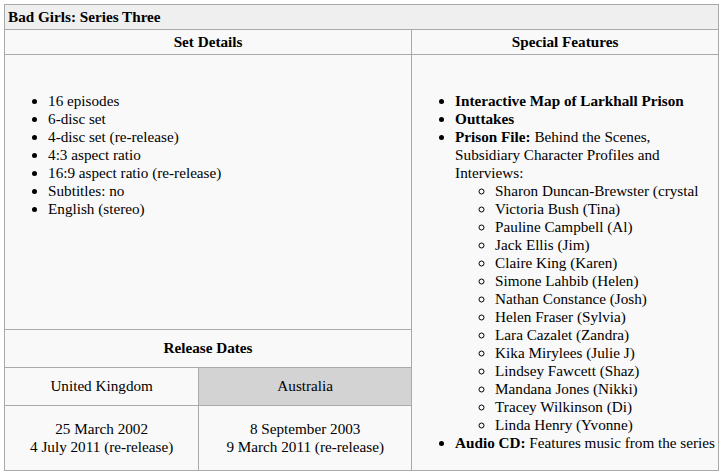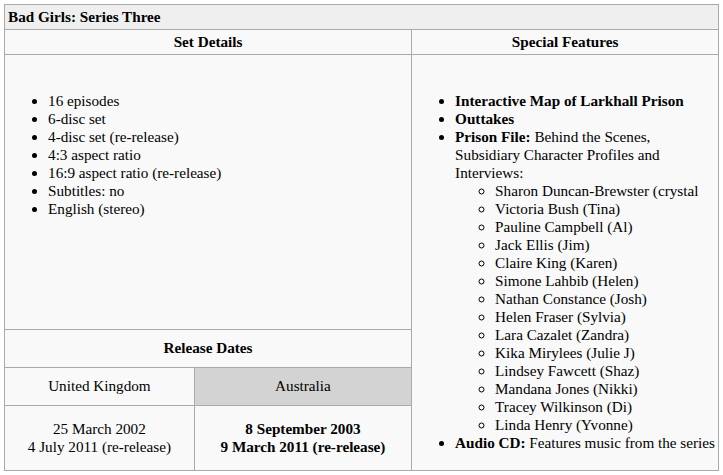(305, 437) normal -> (303, 437) bold
